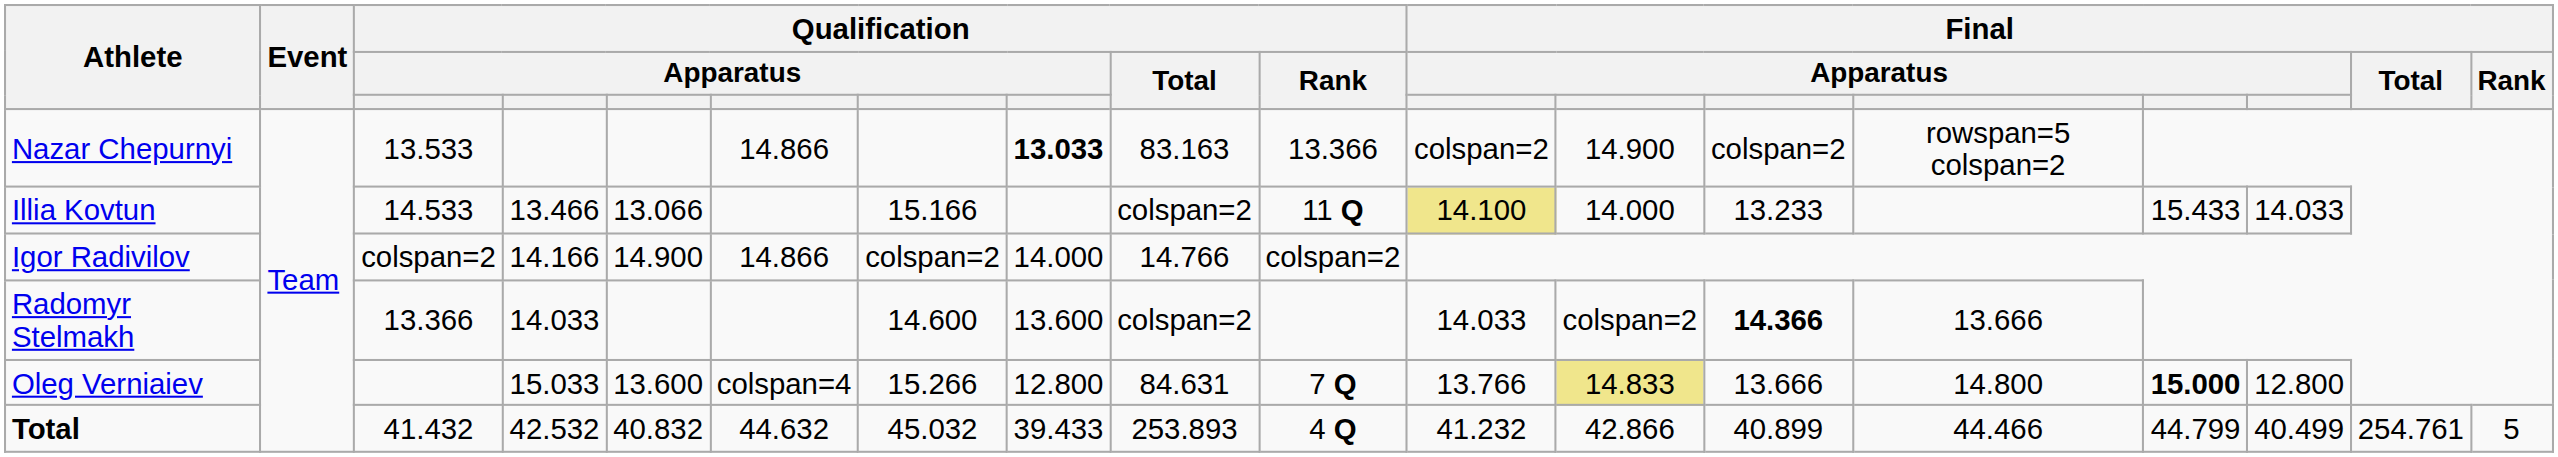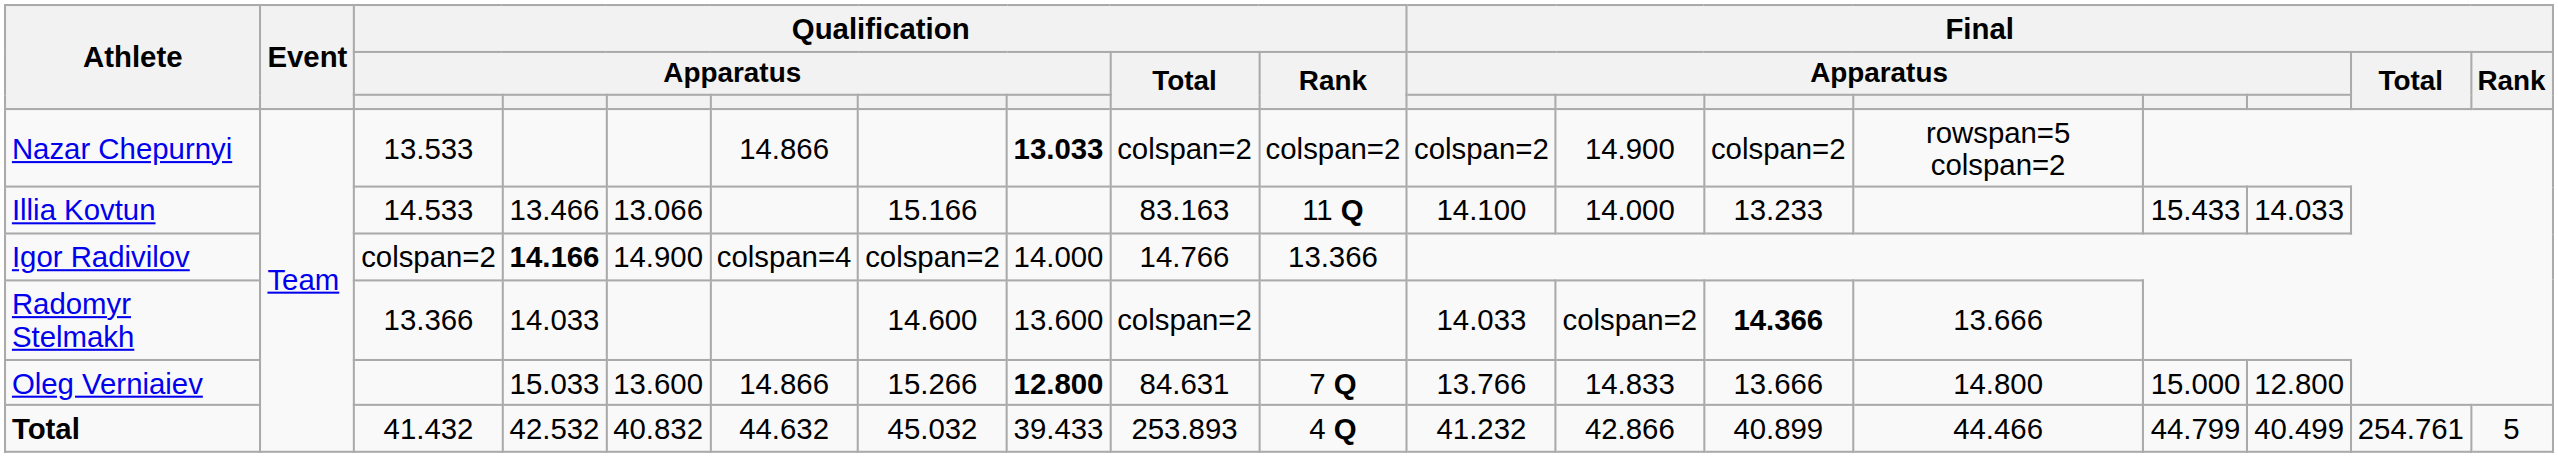(1185, 148) 83.163 -> (1185, 148) colspan=2
(1333, 148) 13.366 -> (1333, 148) colspan=2
(1185, 211) colspan=2 -> (1185, 211) 83.163
(1481, 211) khaki background -> (1481, 211) no background
(554, 257) normal -> (554, 257) bold
(784, 257) 14.866 -> (784, 257) colspan=4
(1333, 257) colspan=2 -> (1333, 257) 13.366
(784, 383) colspan=4 -> (784, 383) 14.866
(1059, 383) normal -> (1059, 383) bold
(1630, 383) khaki background -> (1630, 383) no background
(2196, 383) bold -> (2196, 383) normal
